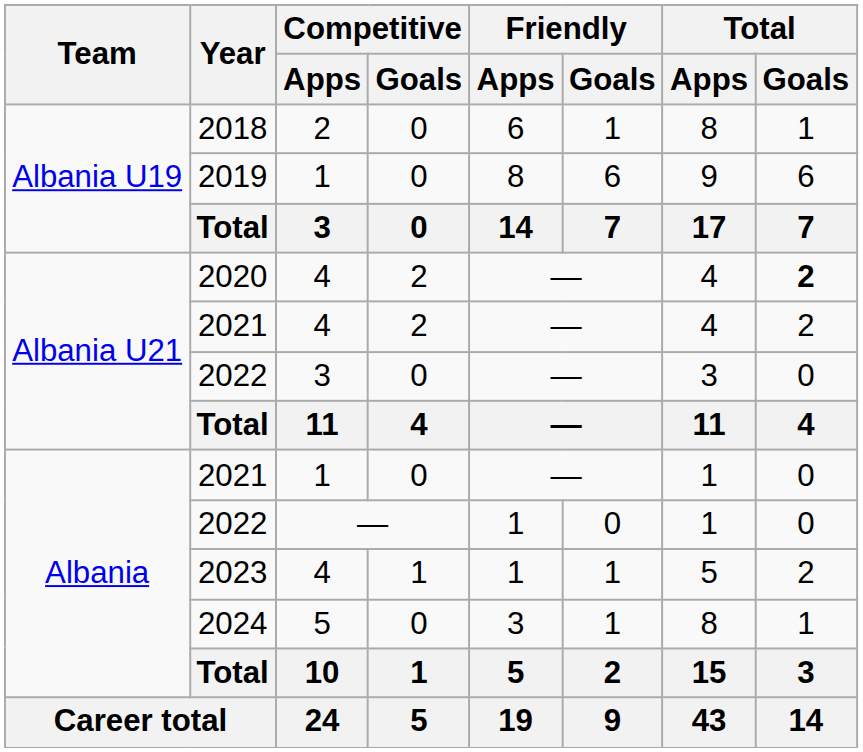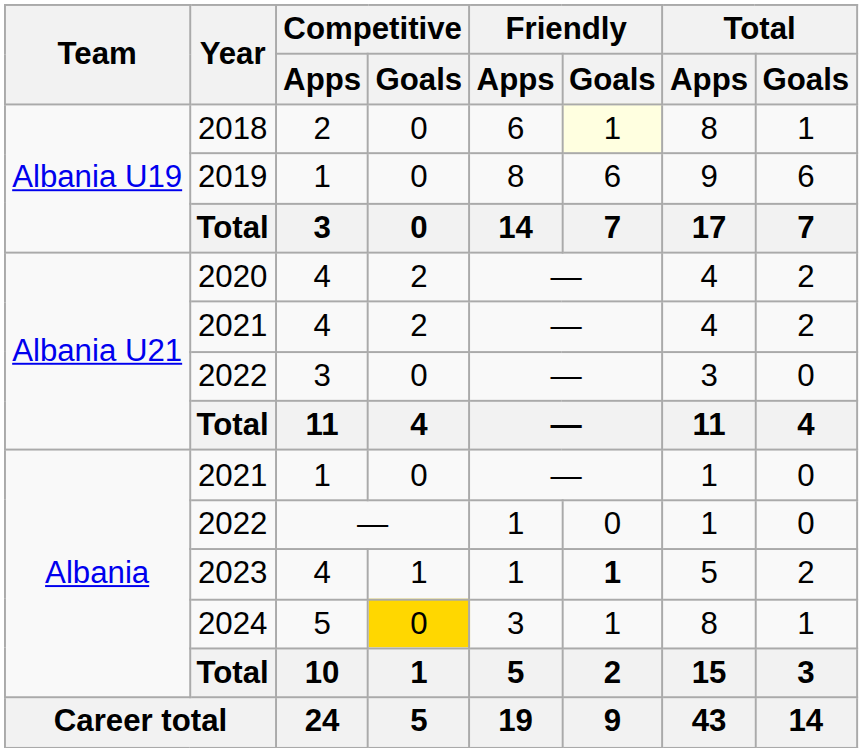(612, 128) no background -> (612, 128) lightyellow background
(806, 276) bold -> (806, 276) normal
(612, 573) normal -> (612, 573) bold
(419, 623) no background -> (419, 623) gold background
